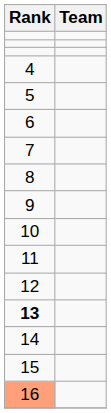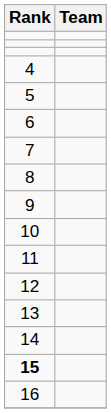(30, 313) bold -> (30, 313) normal
(30, 367) normal -> (30, 367) bold
(30, 394) lightsalmon background -> (30, 394) no background
